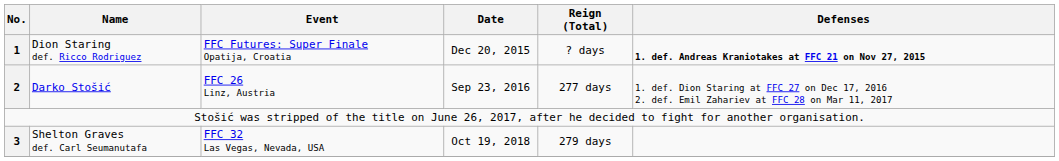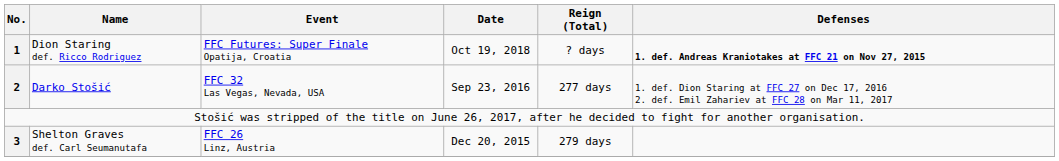(491, 50) Dec 20, 2015 -> (491, 50) Oct 19, 2018
(239, 87) FFC 26 Linz, Austria -> (264, 87) FFC 32 Las Vegas, Nevada, USA
(264, 141) FFC 32 Las Vegas, Nevada, USA -> (239, 141) FFC 26 Linz, Austria
(491, 141) Oct 19, 2018 -> (491, 141) Dec 20, 2015
